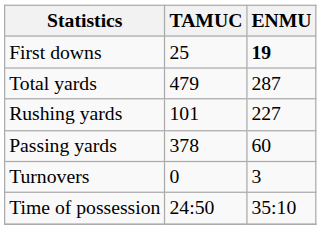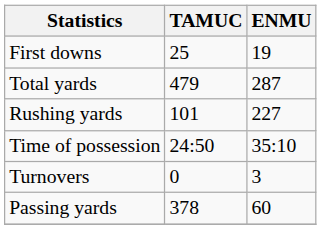(261, 51) bold -> (261, 51) normal
rows swapped: (63, 145) <-> (85, 208)
